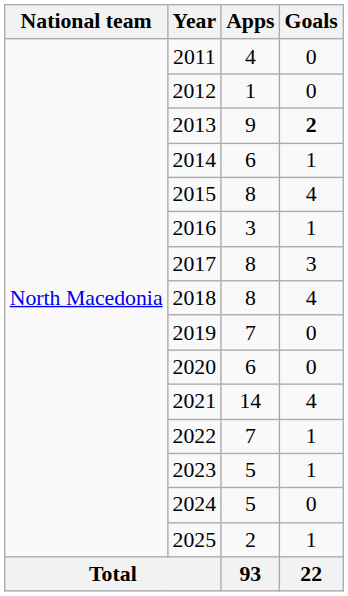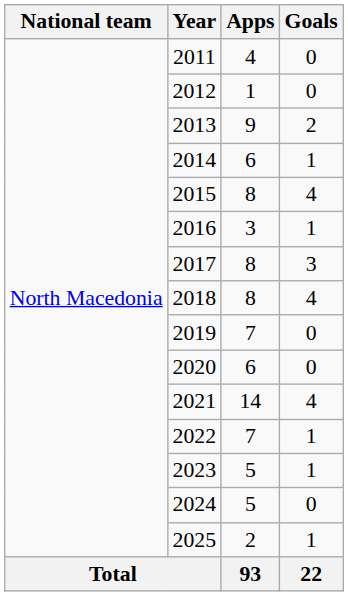(311, 125) bold -> (311, 125) normal
